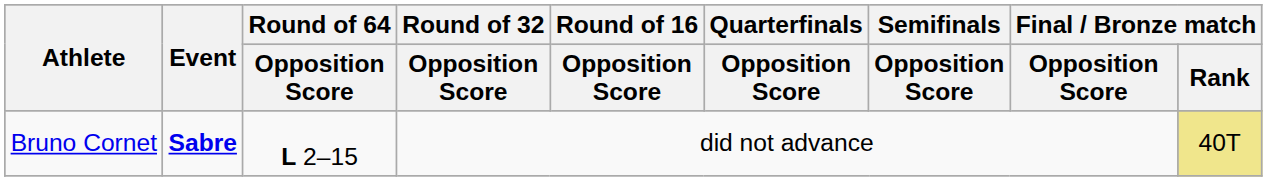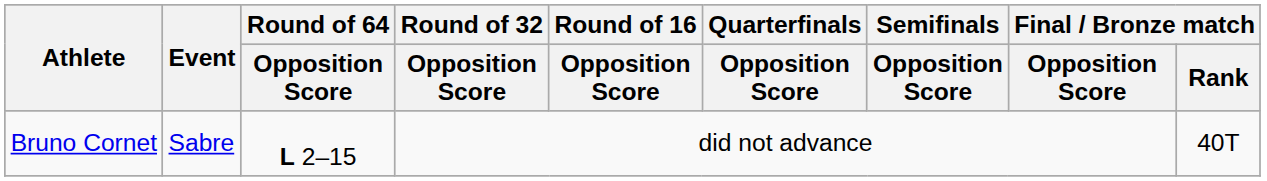(203, 144) bold -> (201, 144) normal
(1220, 144) khaki background -> (1218, 144) no background
